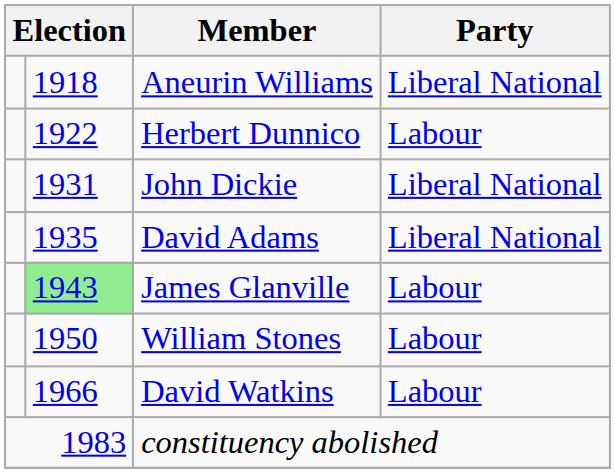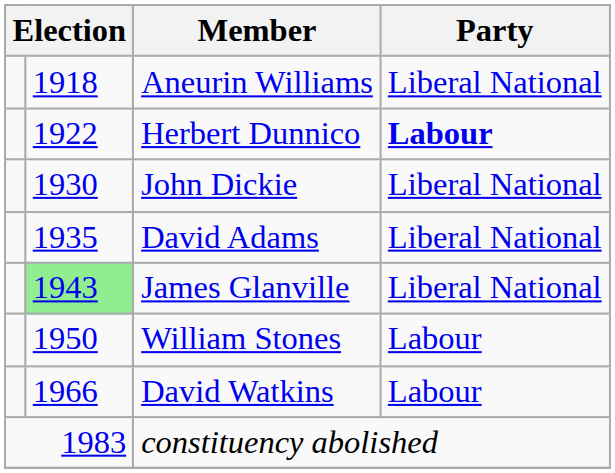(435, 133) normal -> (440, 133) bold
(65, 184) 1931 -> (65, 184) 1930
(435, 287) Labour -> (495, 287) Liberal National
